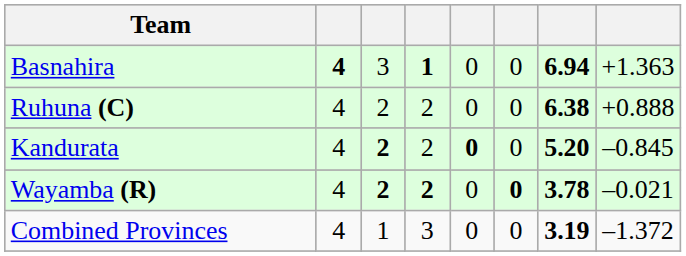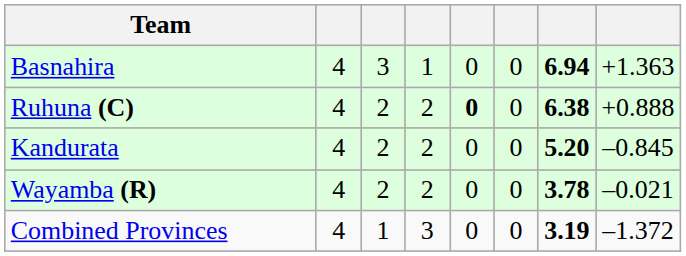(339, 66) bold -> (339, 66) normal
(427, 66) bold -> (427, 66) normal
(472, 107) normal -> (472, 107) bold
(383, 148) bold -> (383, 148) normal
(472, 148) bold -> (472, 148) normal
(383, 189) bold -> (383, 189) normal
(427, 189) bold -> (427, 189) normal
(516, 189) bold -> (516, 189) normal
